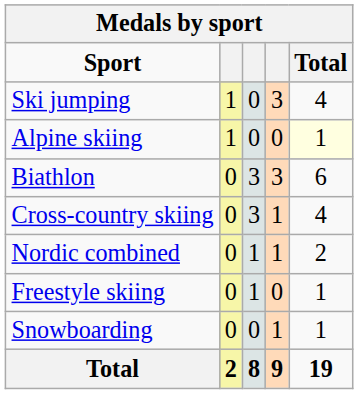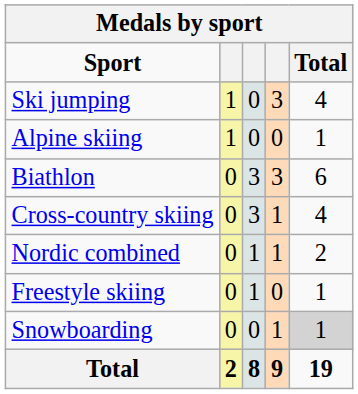(321, 138) lightyellow background -> (321, 138) no background
(321, 330) no background -> (321, 330) lightgrey background
